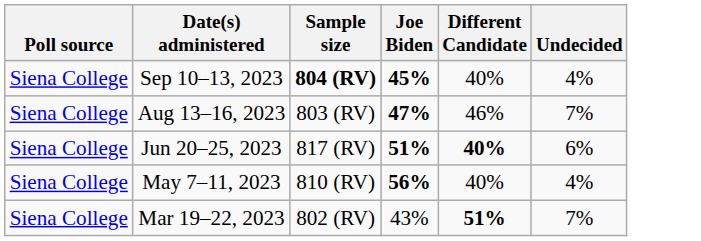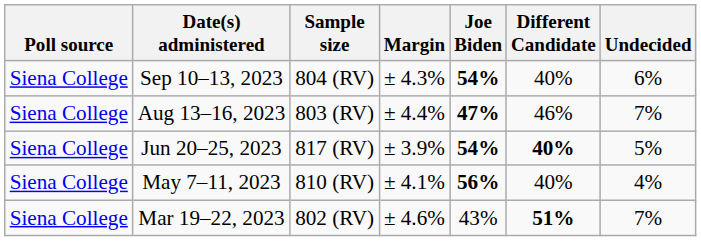+ column: (414, 44)
(336, 78) bold -> (335, 78) normal
(409, 78) 45% -> (478, 78) 54%
(579, 78) 4% -> (648, 78) 6%
(409, 148) 51% -> (478, 148) 54%
(579, 148) 6% -> (648, 148) 5%
